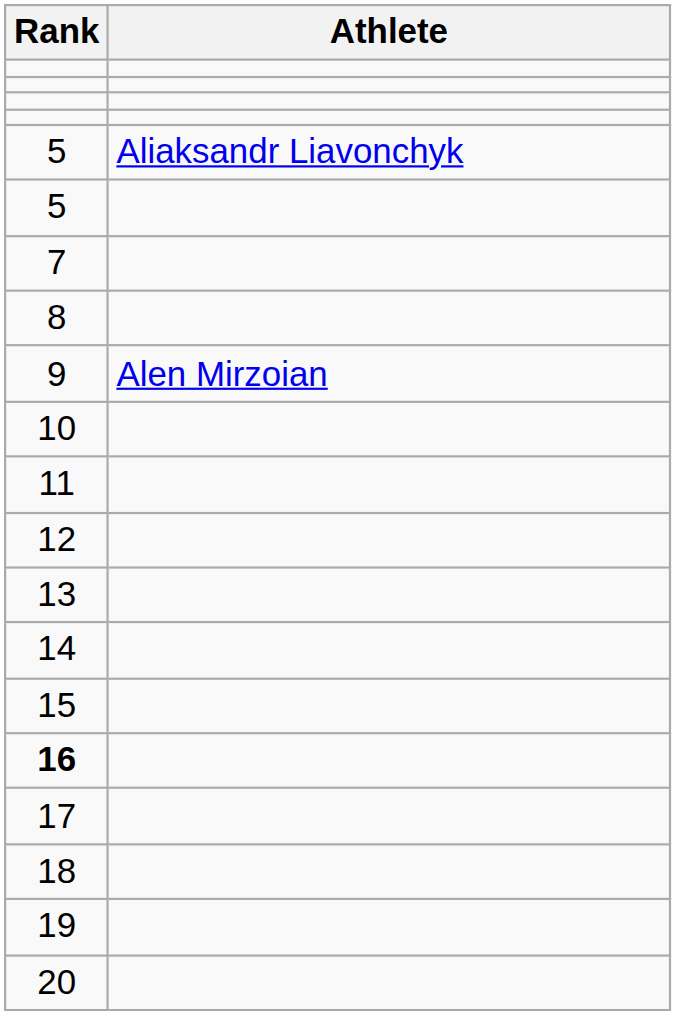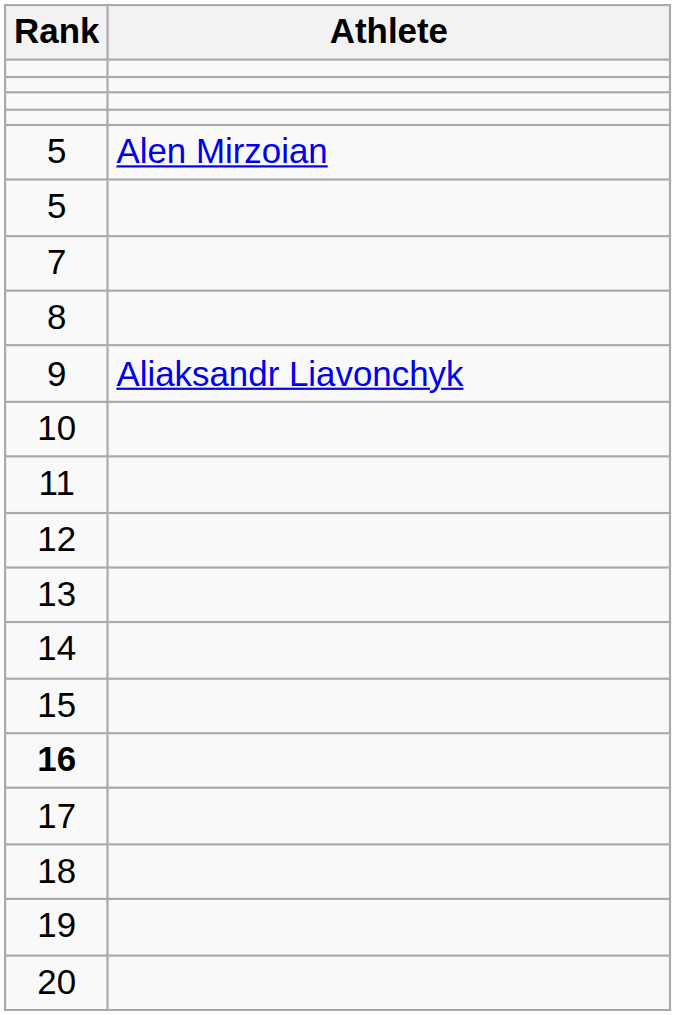(290, 151) Aliaksandr Liavonchyk -> (222, 151) Alen Mirzoian
(222, 373) Alen Mirzoian -> (290, 373) Aliaksandr Liavonchyk
